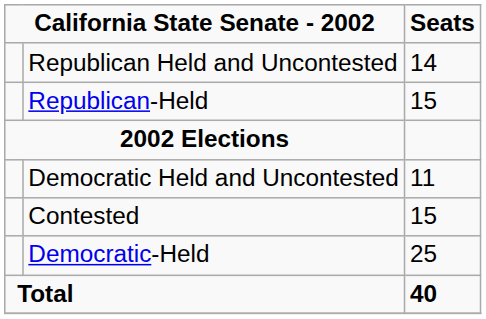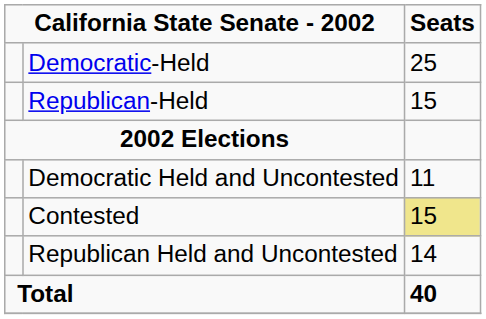rows swapped: (119, 255) <-> (213, 62)
(423, 216) no background -> (423, 216) khaki background
